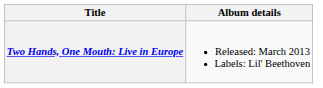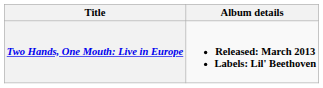(249, 58) normal -> (252, 58) bold
